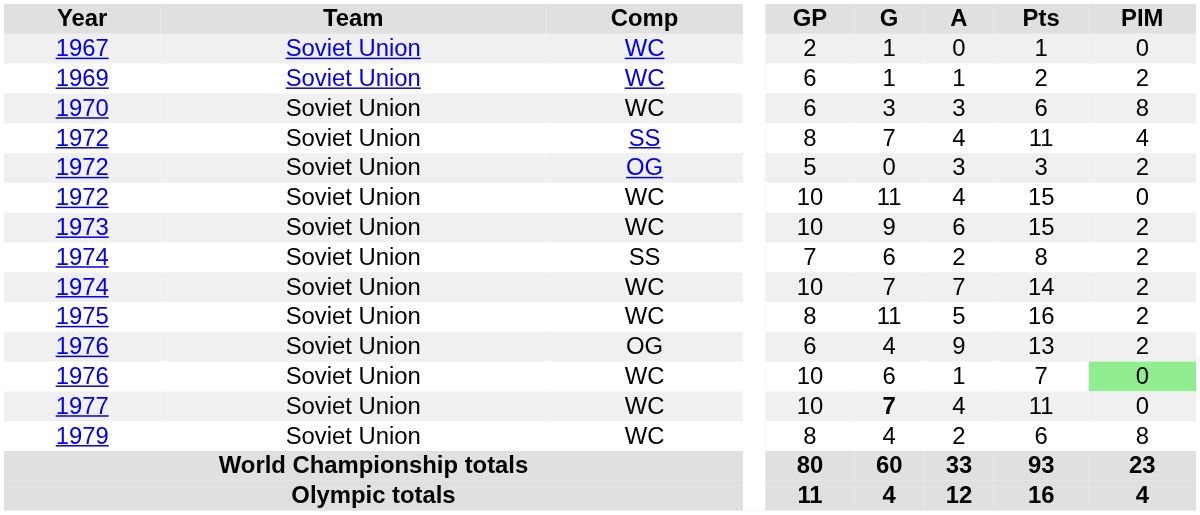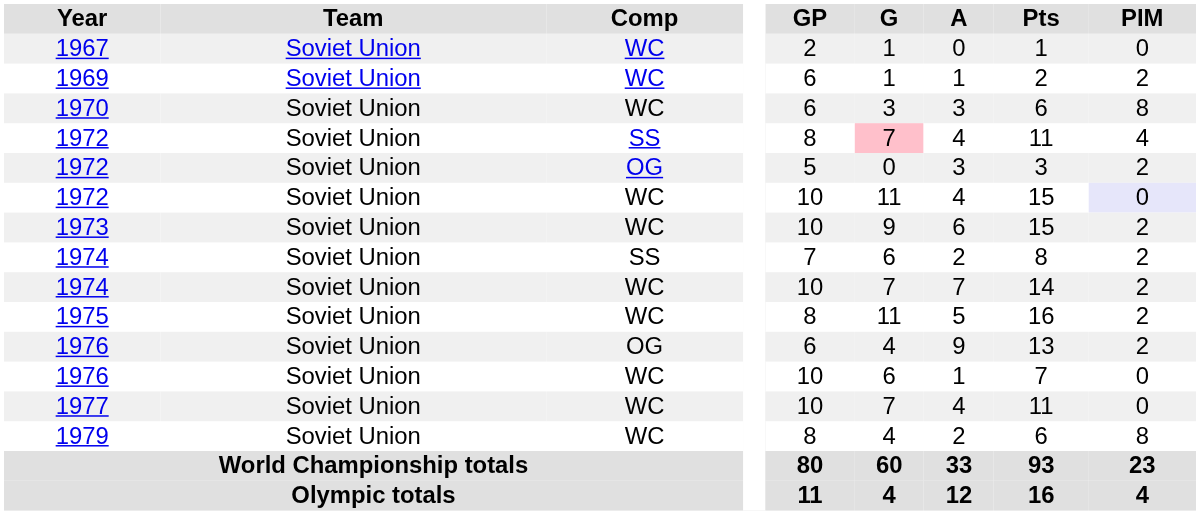(889, 137) no background -> (889, 137) pink background
(1142, 197) no background -> (1142, 197) lavender background
(1142, 376) lightgreen background -> (1142, 376) no background
(889, 406) bold -> (889, 406) normal
